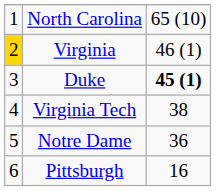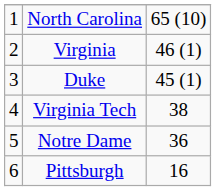(14, 49) gold background -> (14, 49) no background
(179, 80) bold -> (179, 80) normal
